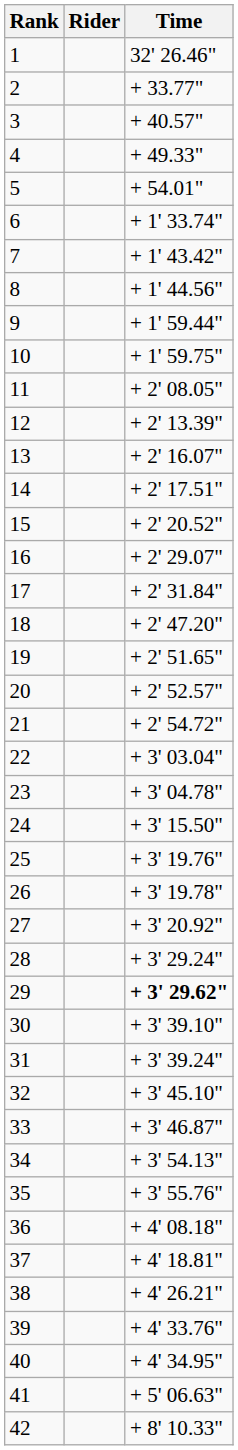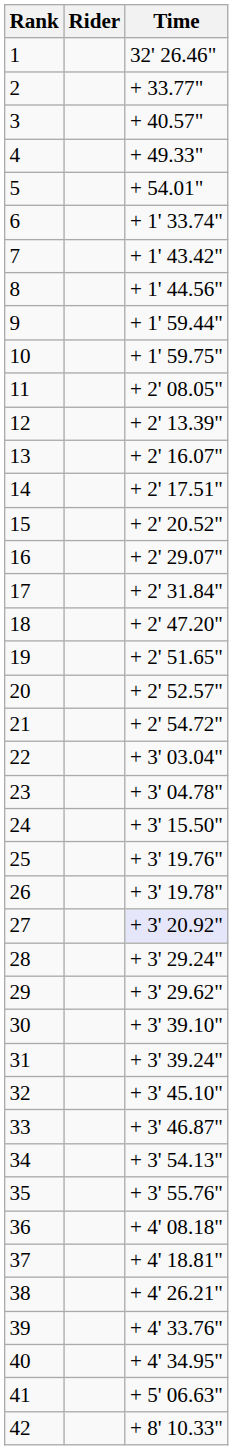(176, 925) no background -> (176, 925) lavender background
(179, 992) bold -> (176, 992) normal
